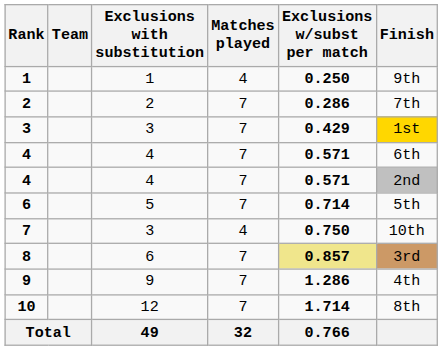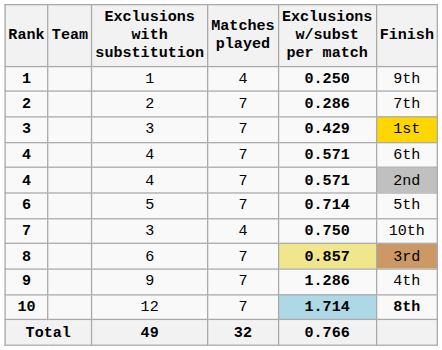(327, 307) no background -> (327, 307) lightblue background
(407, 307) normal -> (407, 307) bold
